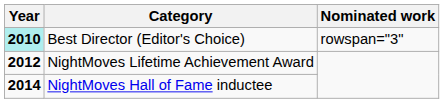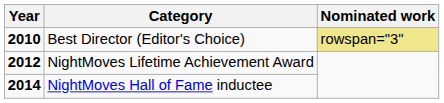(24, 39) paleturquoise background -> (24, 39) no background
(362, 39) no background -> (362, 39) khaki background
